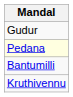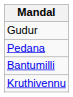(26, 48) lightyellow background -> (26, 48) no background
